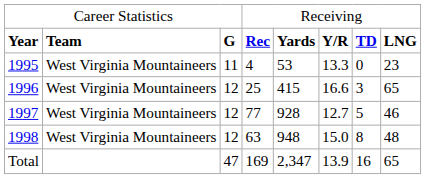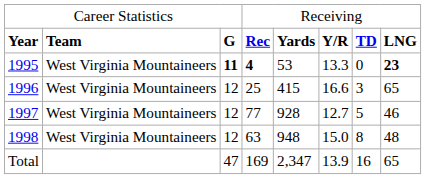(231, 64) normal -> (231, 64) bold
(249, 64) normal -> (249, 64) bold
(391, 64) normal -> (391, 64) bold
